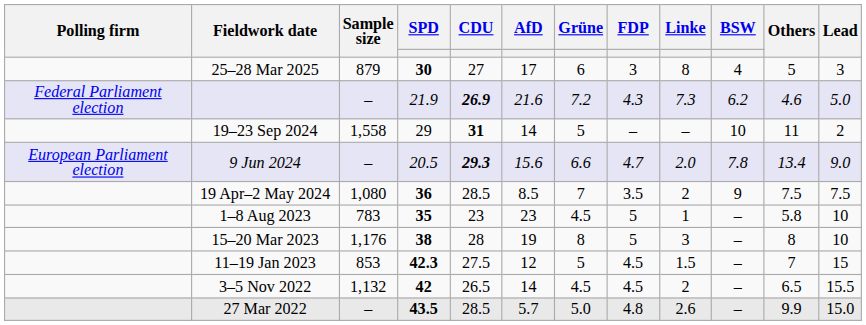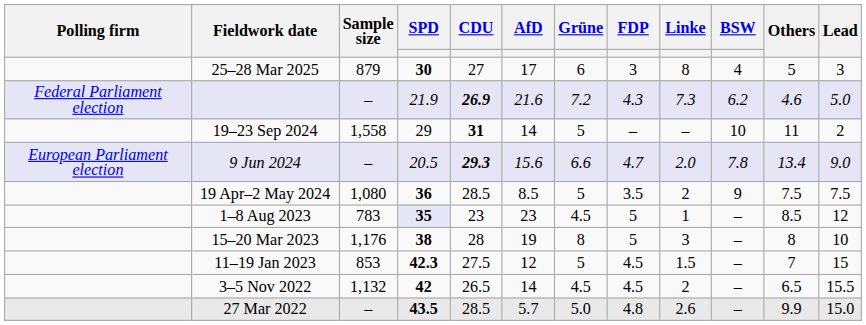(581, 193) 7 -> (581, 193) 5
(424, 216) no background -> (424, 216) lavender background
(792, 216) 5.8 -> (792, 216) 8.5
(840, 216) 10 -> (840, 216) 12
